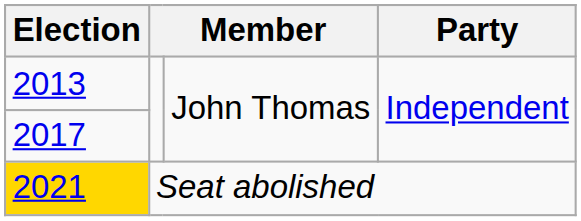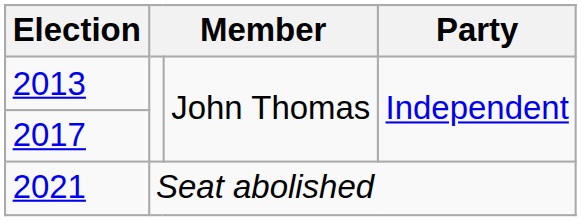(49, 187) gold background -> (49, 187) no background
